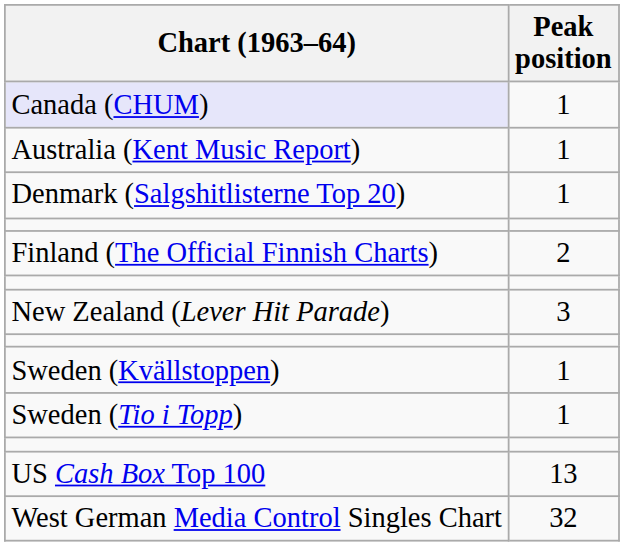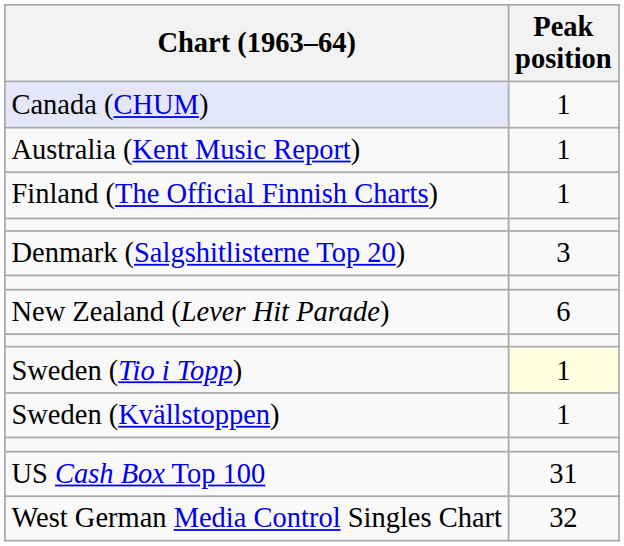(208, 194) Denmark (Salgshitlisterne Top 20) -> (225, 194) Finland (The Official Finnish Charts)
(225, 252) Finland (The Official Finnish Charts) -> (208, 252) Denmark (Salgshitlisterne Top 20)
(563, 252) 2 -> (563, 252) 3
(563, 311) 3 -> (563, 311) 6
(146, 369) Sweden (Kvällstoppen) -> (127, 369) Sweden (Tio i Topp)
(563, 369) no background -> (563, 369) lightyellow background
(127, 414) Sweden (Tio i Topp) -> (146, 414) Sweden (Kvällstoppen)
(563, 472) 13 -> (563, 472) 31
